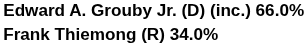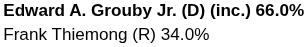(111, 34) bold -> (106, 34) normal
